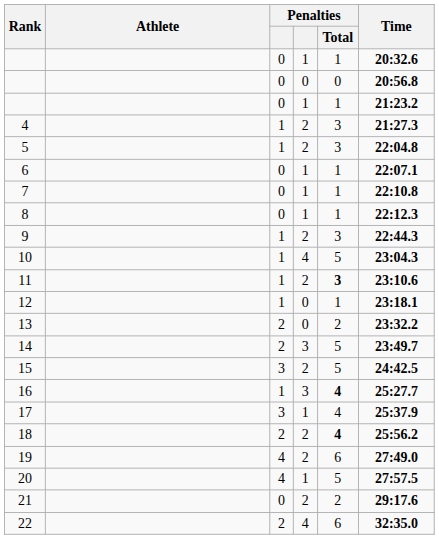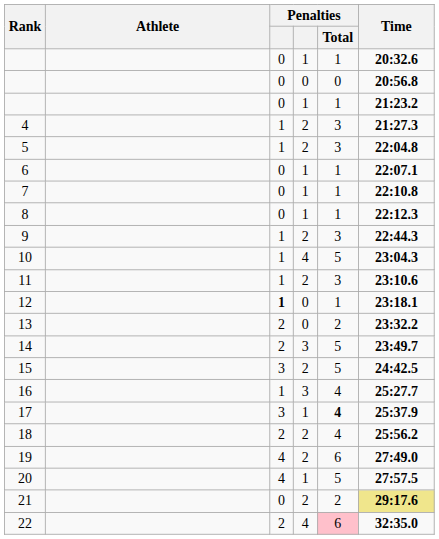(338, 280) bold -> (338, 280) normal
(281, 302) normal -> (281, 302) bold
(338, 390) bold -> (338, 390) normal
(338, 412) normal -> (338, 412) bold
(338, 434) bold -> (338, 434) normal
(396, 501) no background -> (396, 501) khaki background
(338, 523) no background -> (338, 523) pink background
